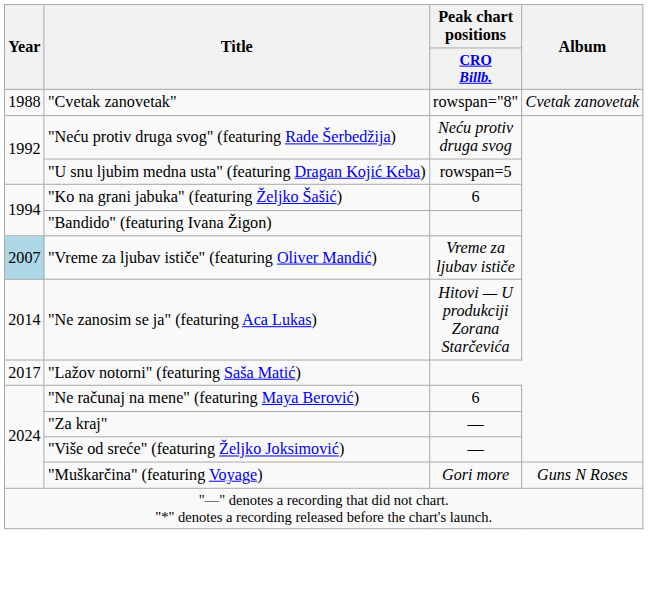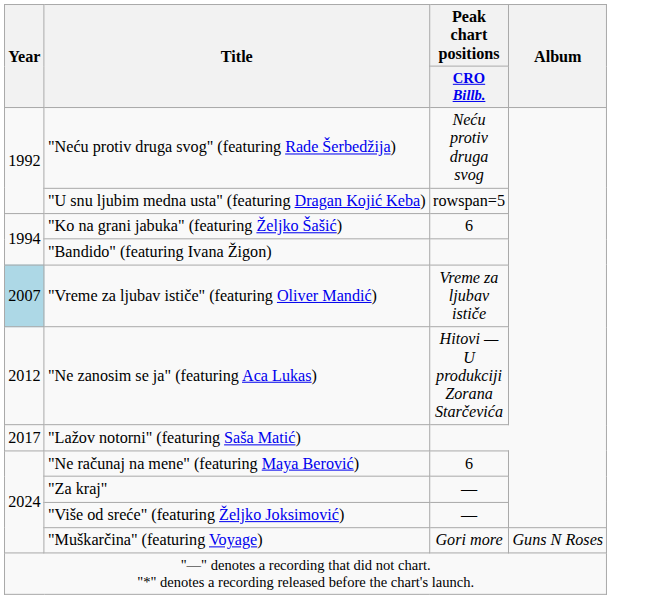- row: (112, 102)
(24, 319) 2014 -> (24, 375) 2012
